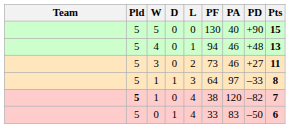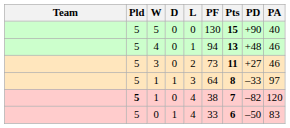columns swapped: (234, 13) <-> (275, 13)
